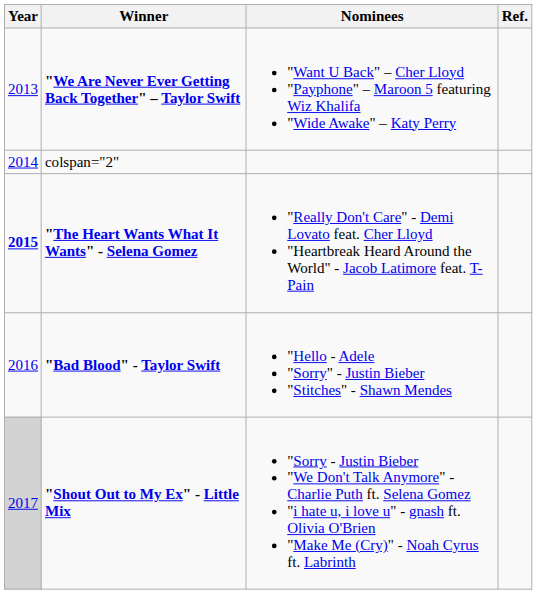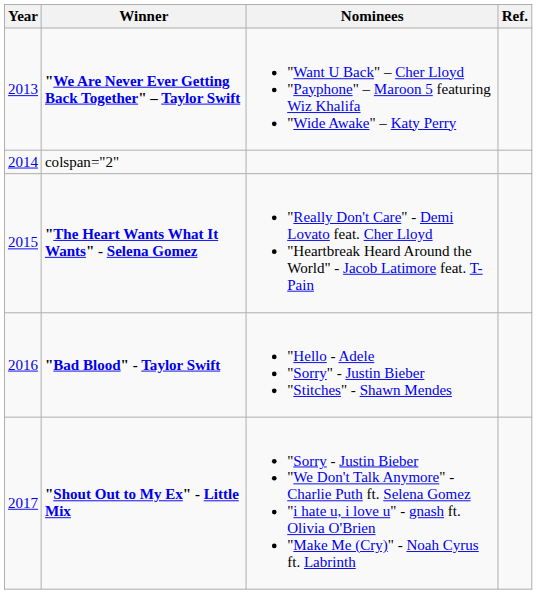(23, 243) bold -> (23, 243) normal
(23, 503) lightgrey background -> (23, 503) no background
